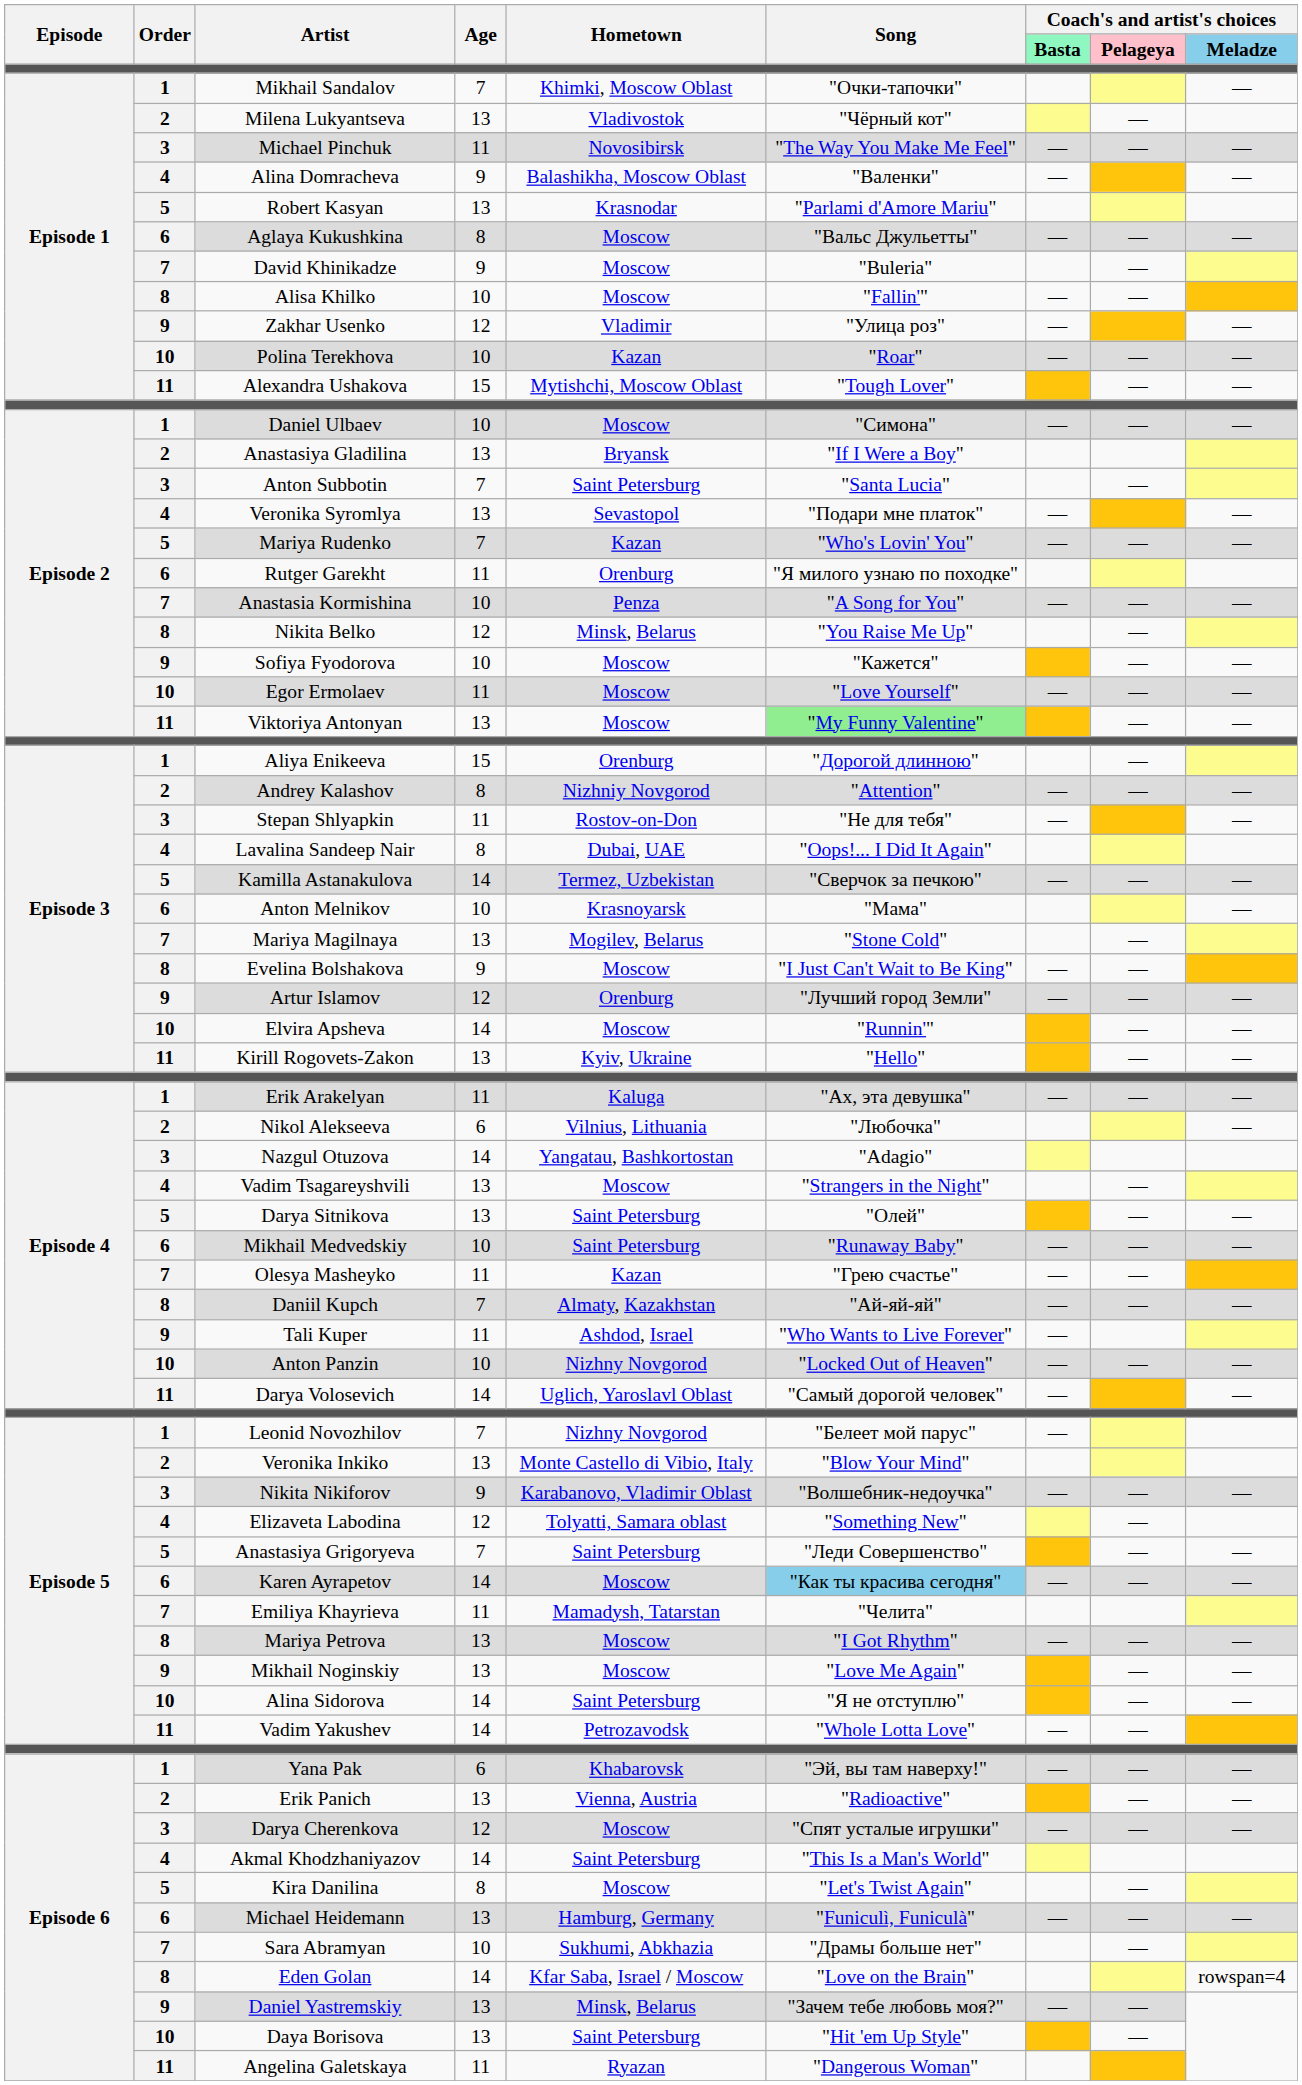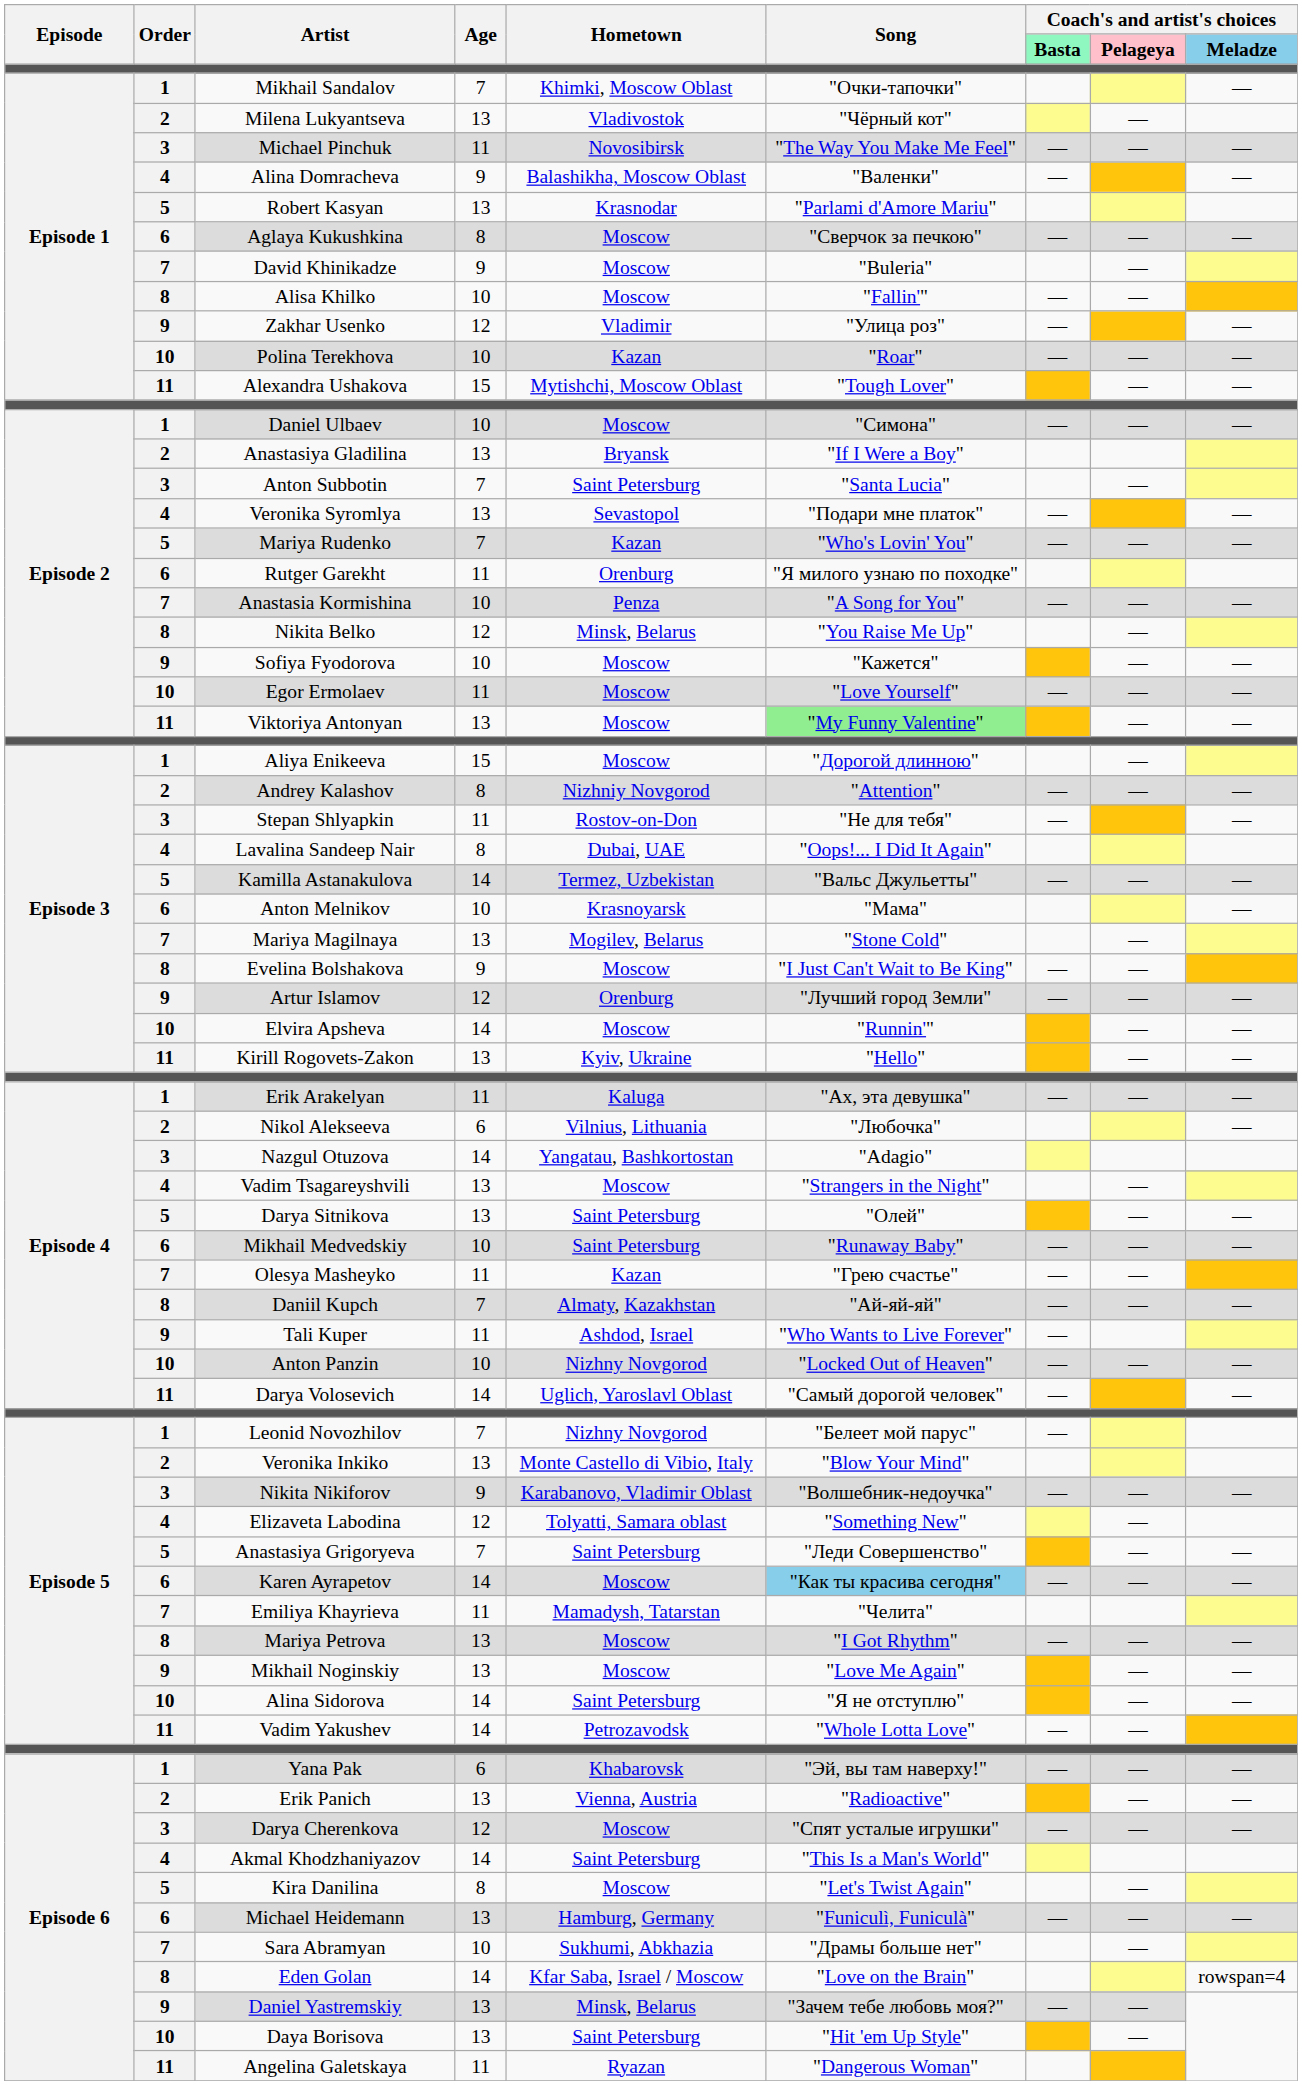(896, 237) "Вальс Джульетты" -> (896, 237) "Сверчок за печкою"
(636, 760) Orenburg -> (636, 760) Moscow
(896, 879) "Сверчок за печкою" -> (896, 879) "Вальс Джульетты"
